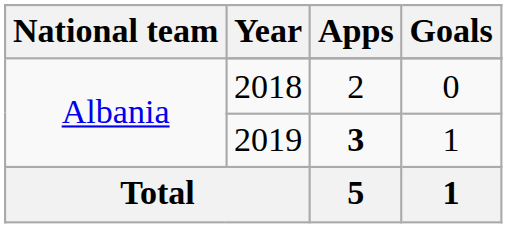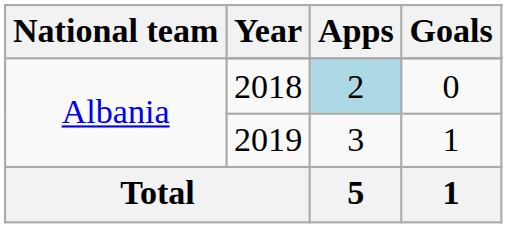(356, 85) no background -> (356, 85) lightblue background
(356, 139) bold -> (356, 139) normal
